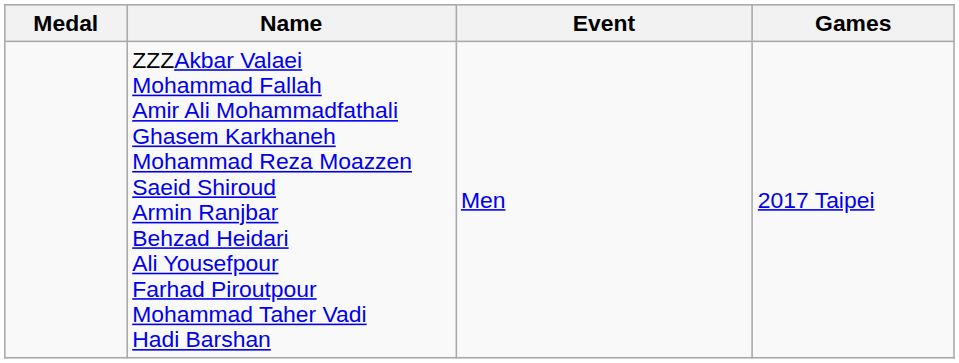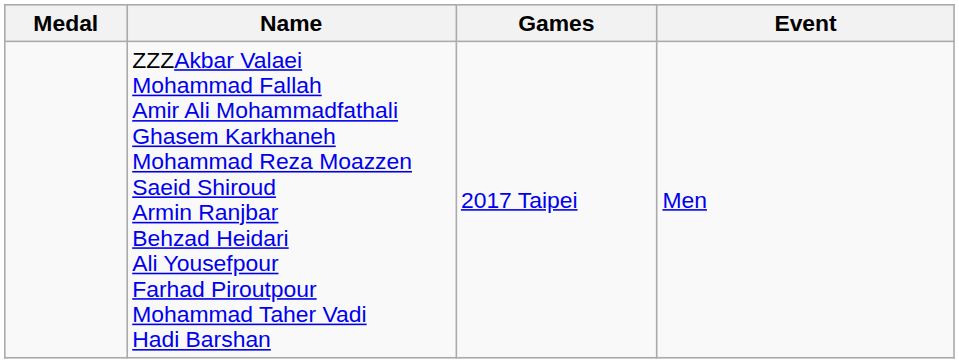columns swapped: (853, 23) <-> (604, 23)
